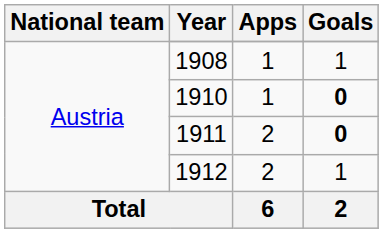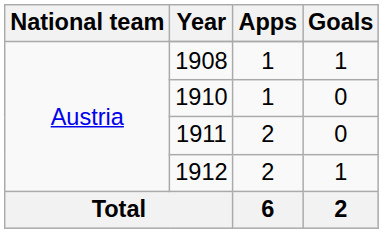(341, 97) bold -> (341, 97) normal
(341, 135) bold -> (341, 135) normal
